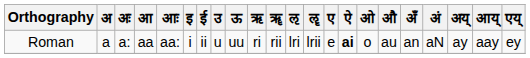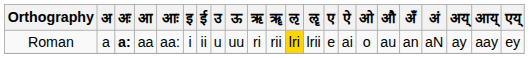(124, 41) normal -> (124, 41) bold
(294, 41) no background -> (294, 41) gold background
(348, 41) bold -> (347, 41) normal
